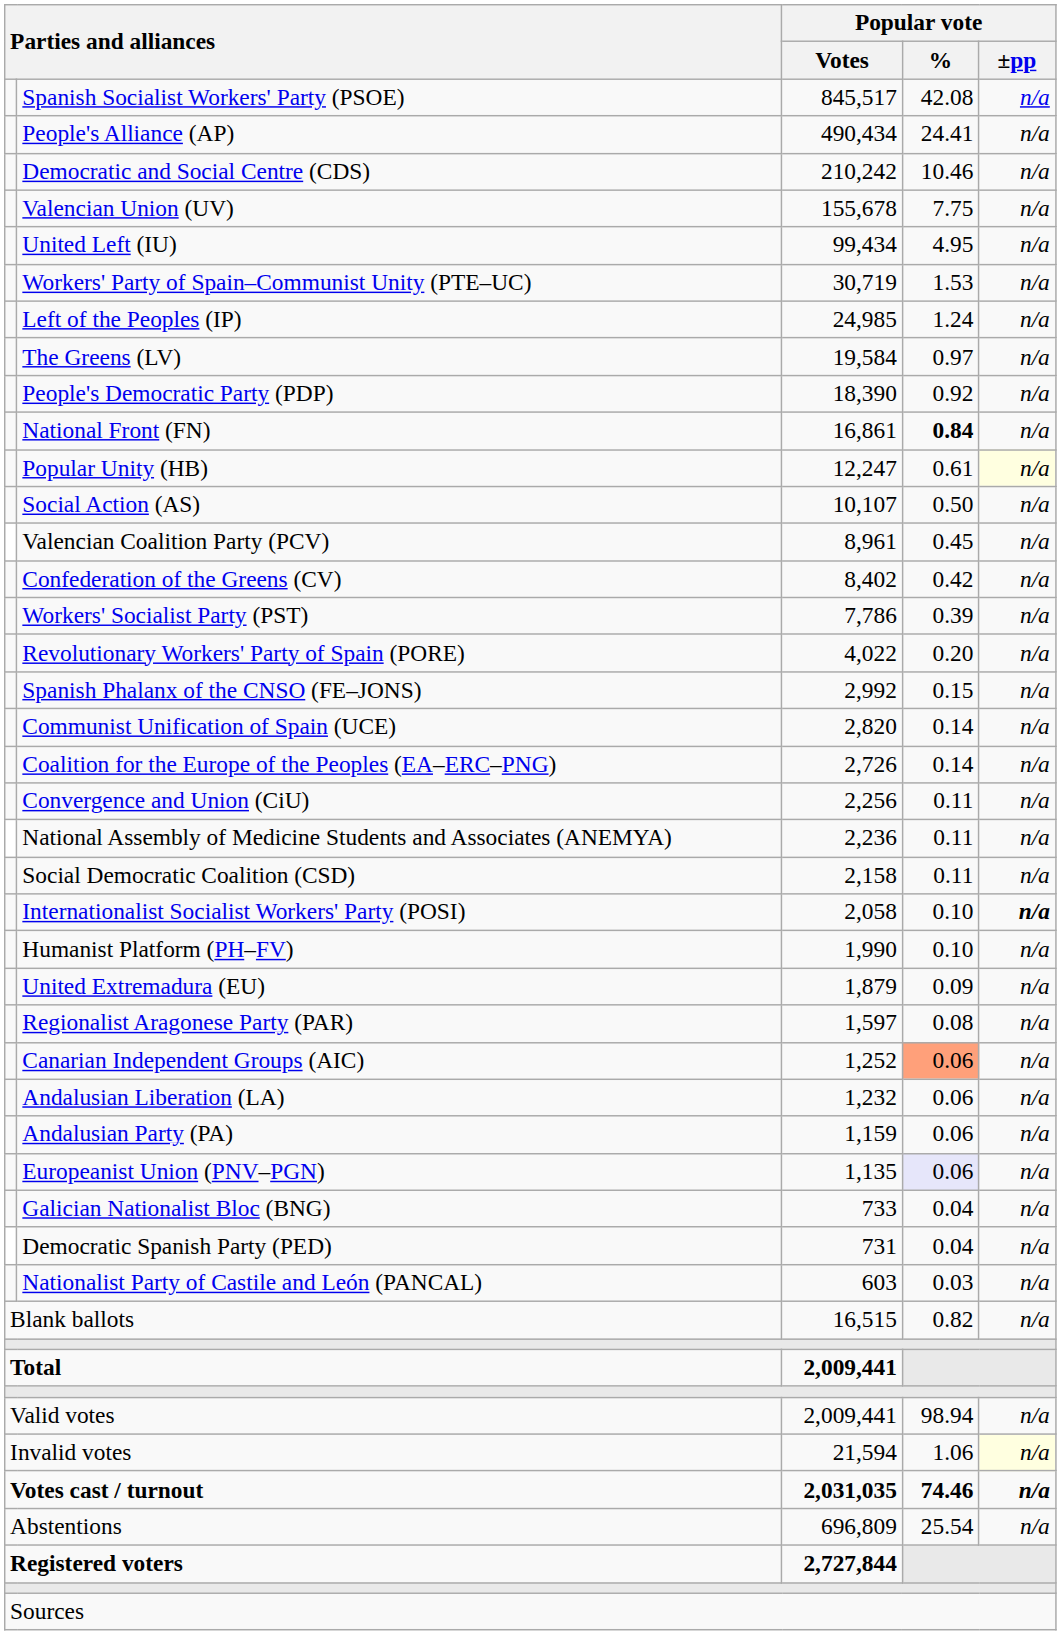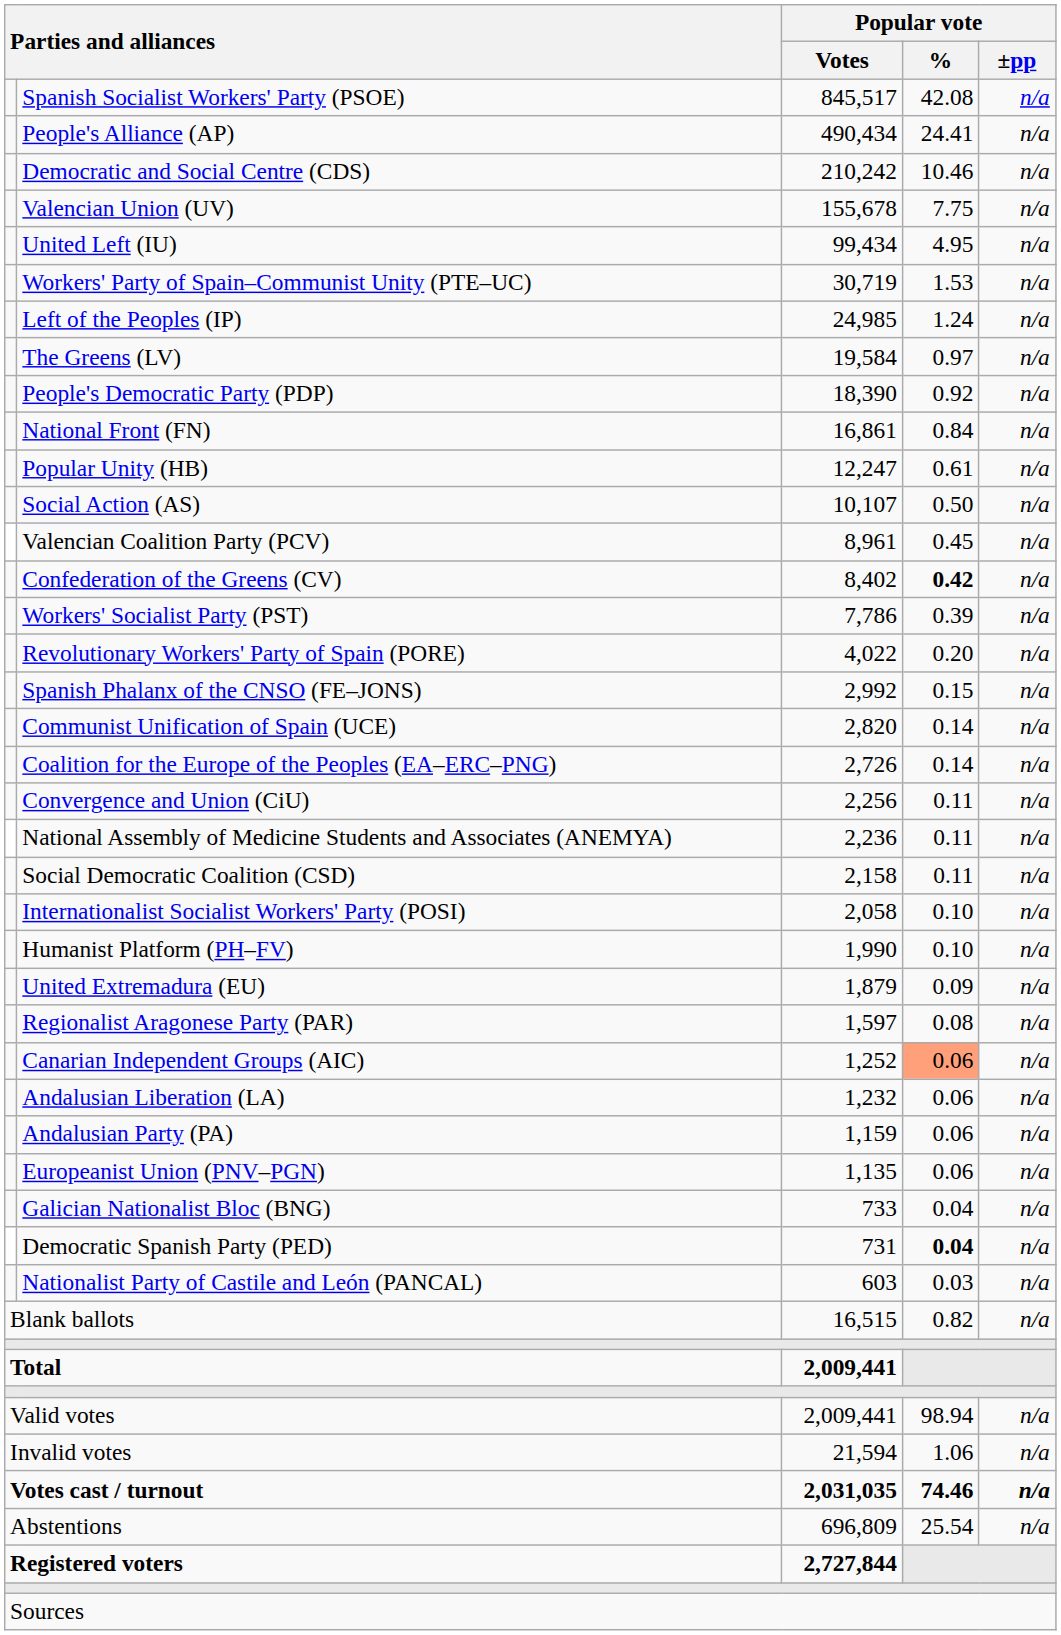(953, 430) bold -> (953, 430) normal
(1035, 467) lightyellow background -> (1035, 467) no background
(953, 578) normal -> (953, 578) bold
(1034, 912) bold -> (1035, 912) normal
(953, 1171) lavender background -> (953, 1171) no background
(953, 1245) normal -> (953, 1245) bold
(1035, 1452) lightyellow background -> (1035, 1452) no background
